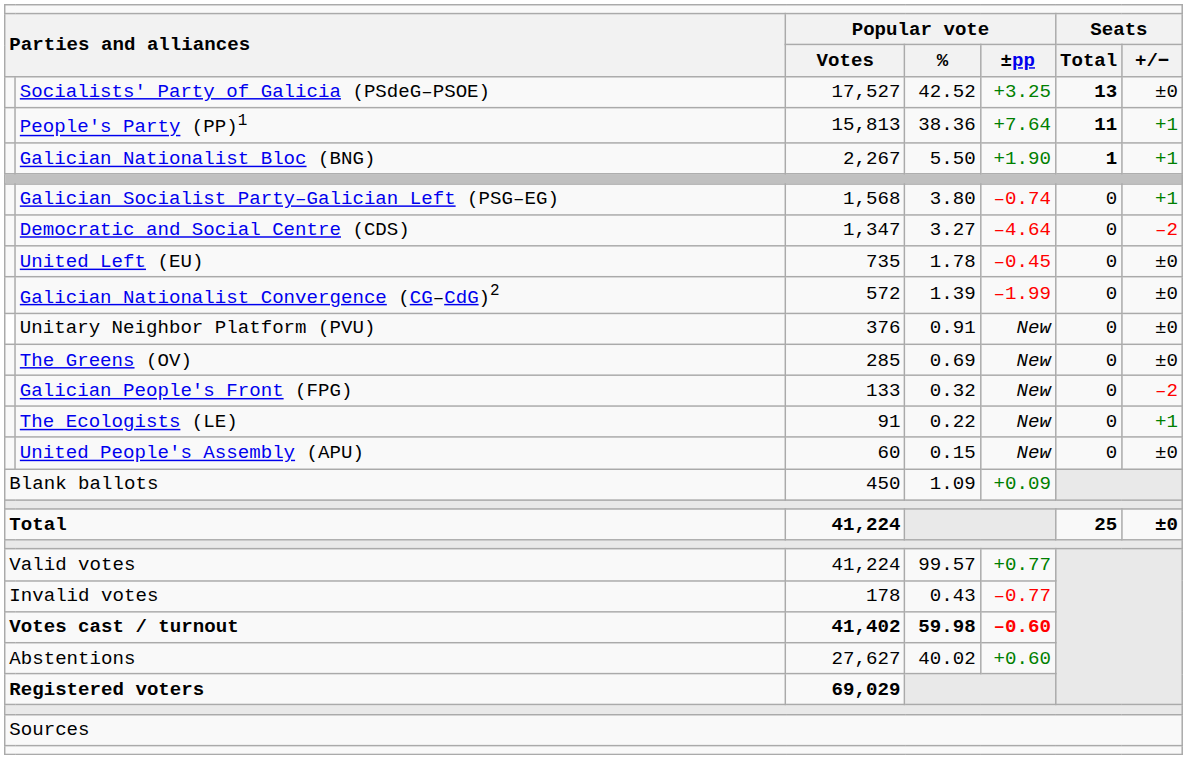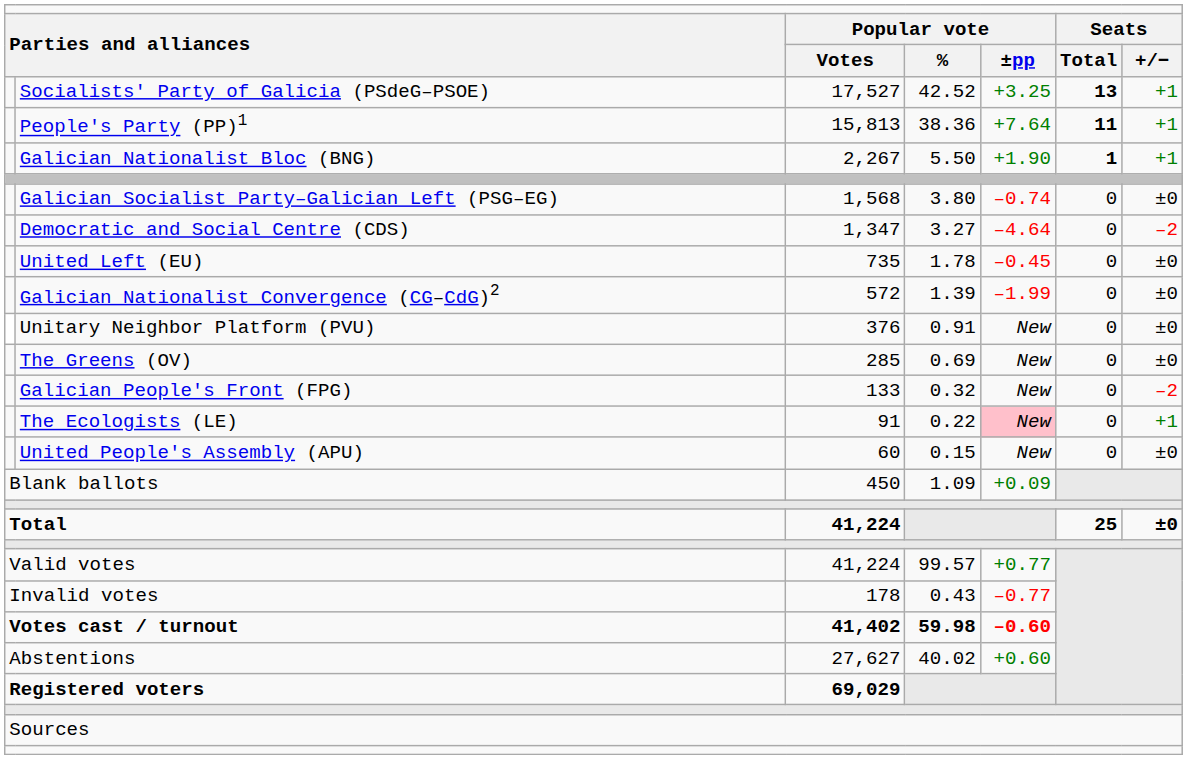(1166, 92) ±0 -> (1166, 92) +1
(1166, 199) +1 -> (1166, 199) ±0
(1034, 422) no background -> (1034, 422) pink background
